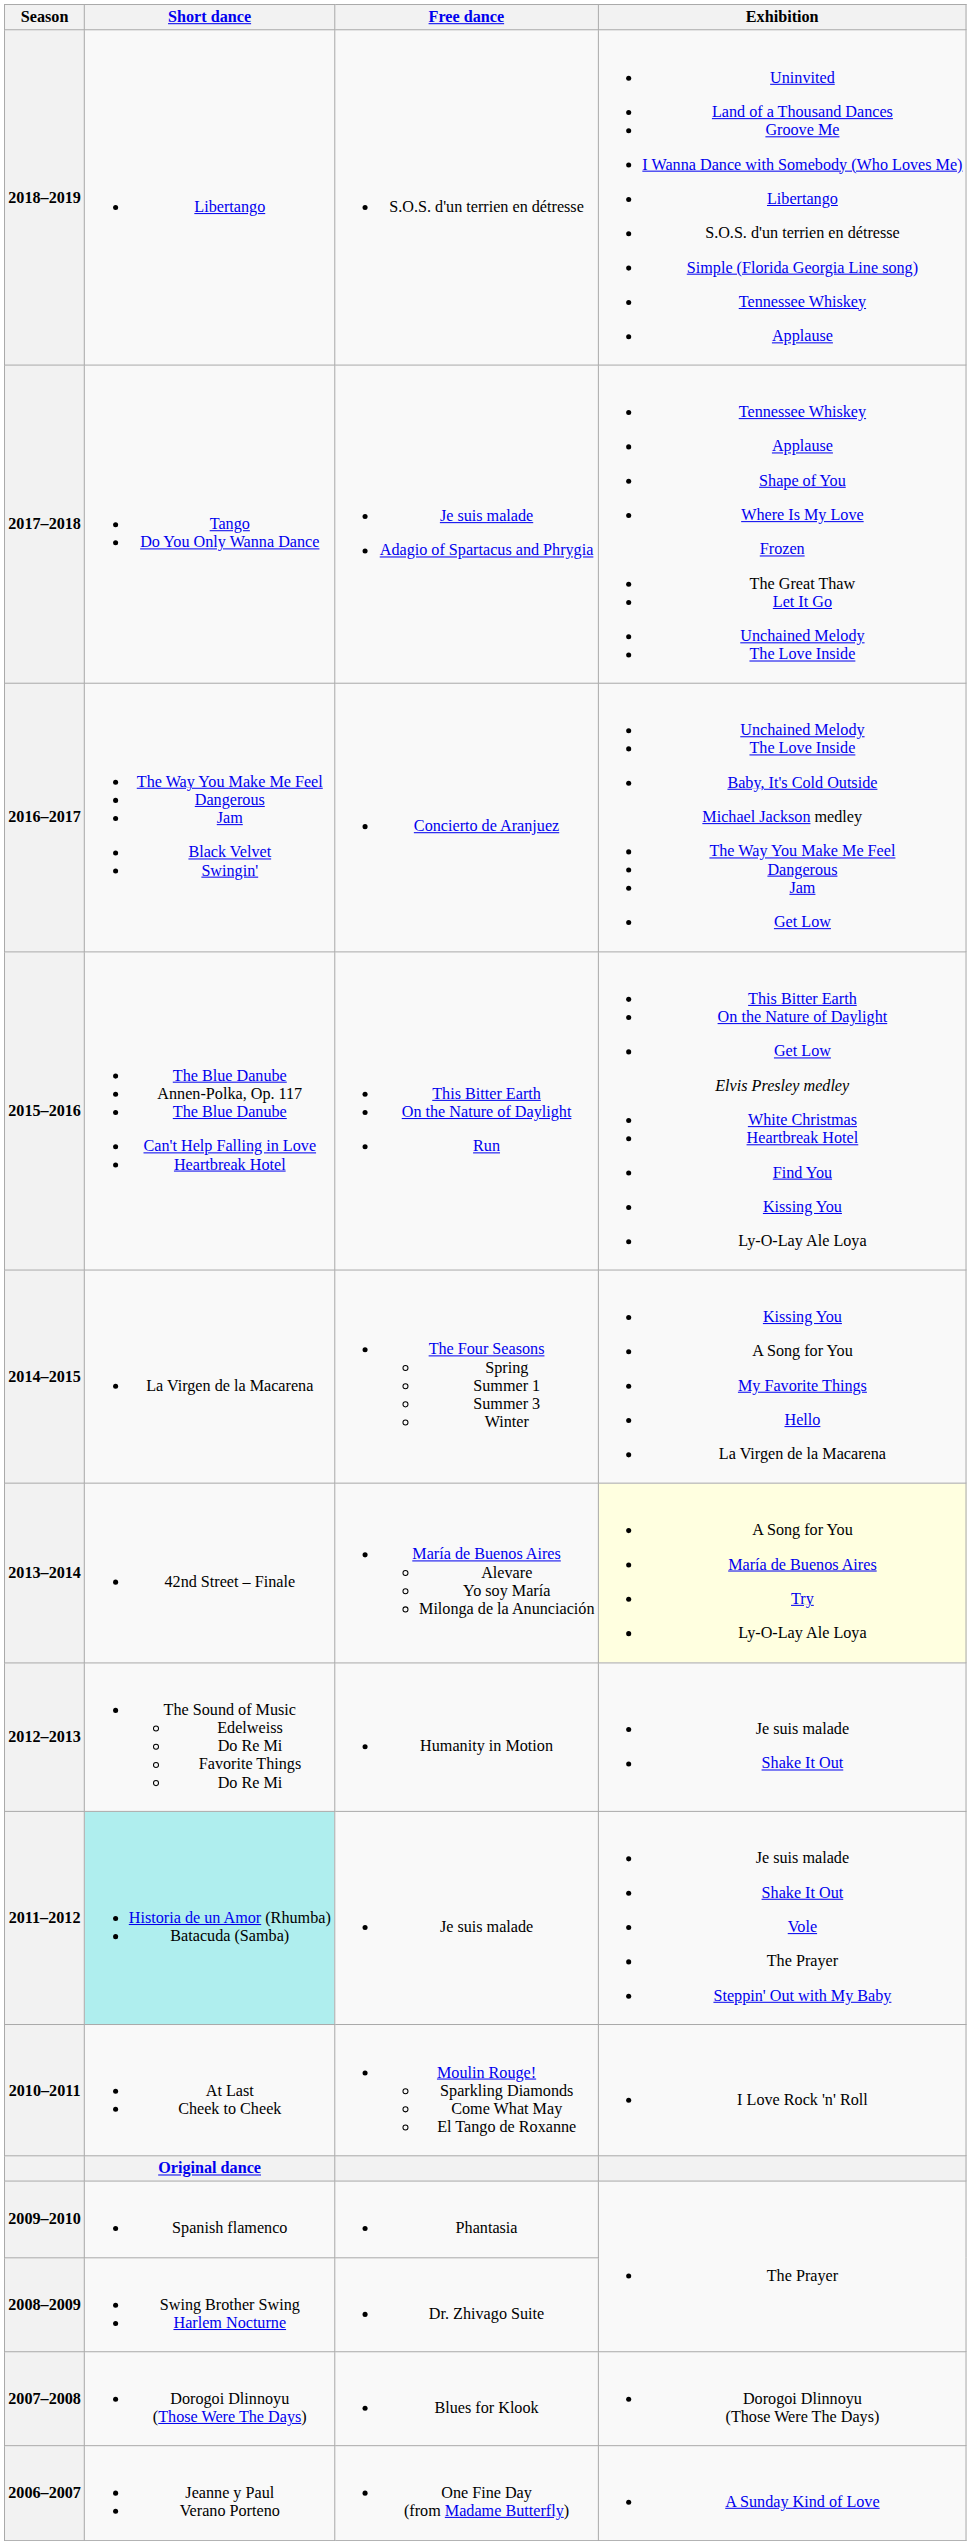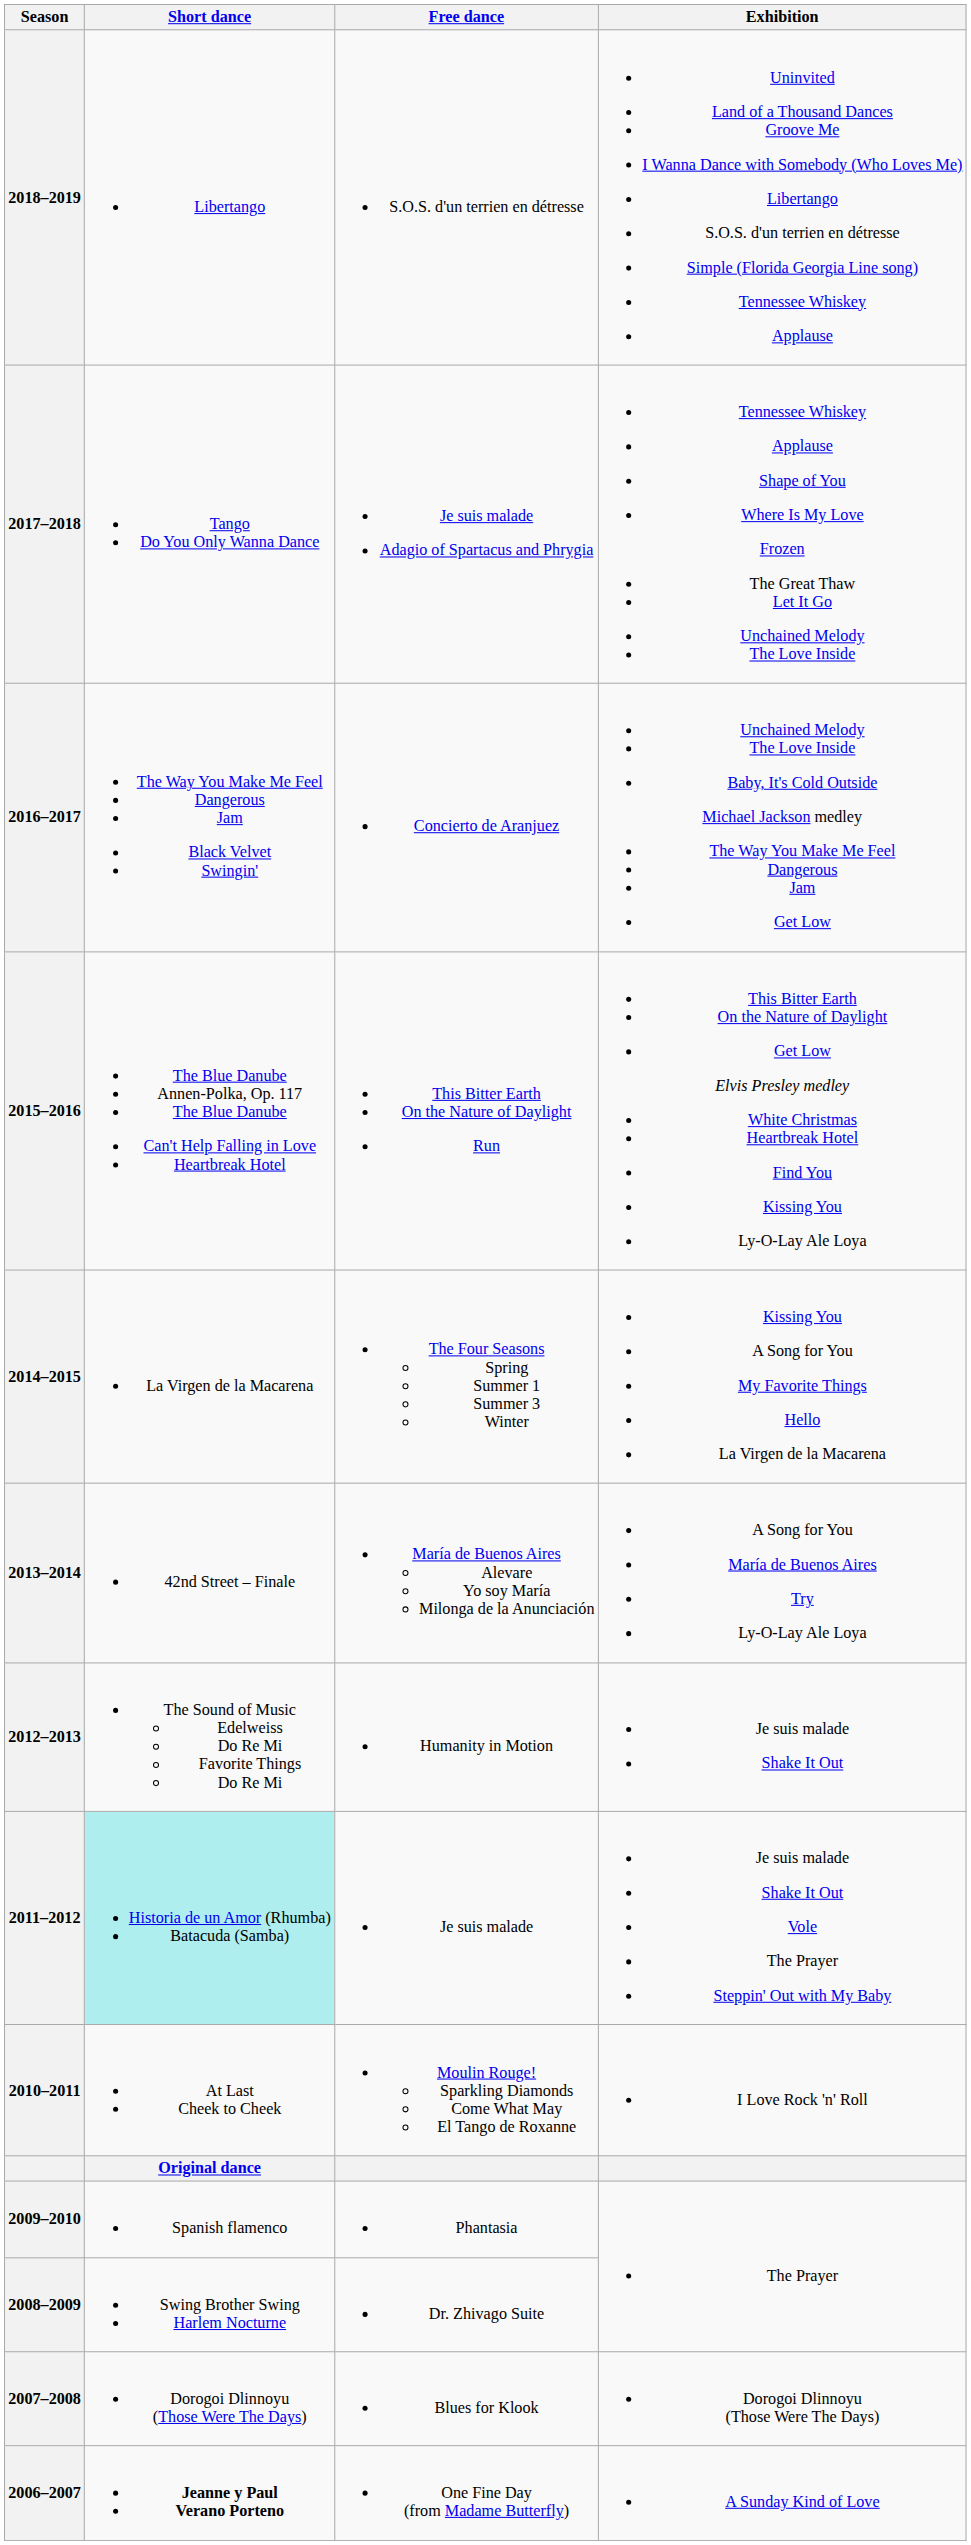(782, 1582) lightyellow background -> (782, 1582) no background
(210, 2502) normal -> (210, 2502) bold
